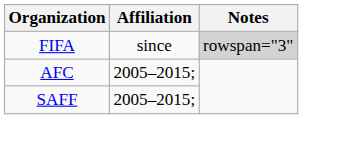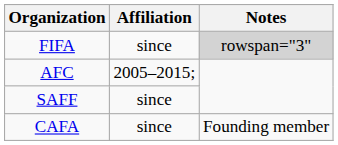(154, 99) 2005–2015; -> (154, 99) since
+ row: (57, 126)
